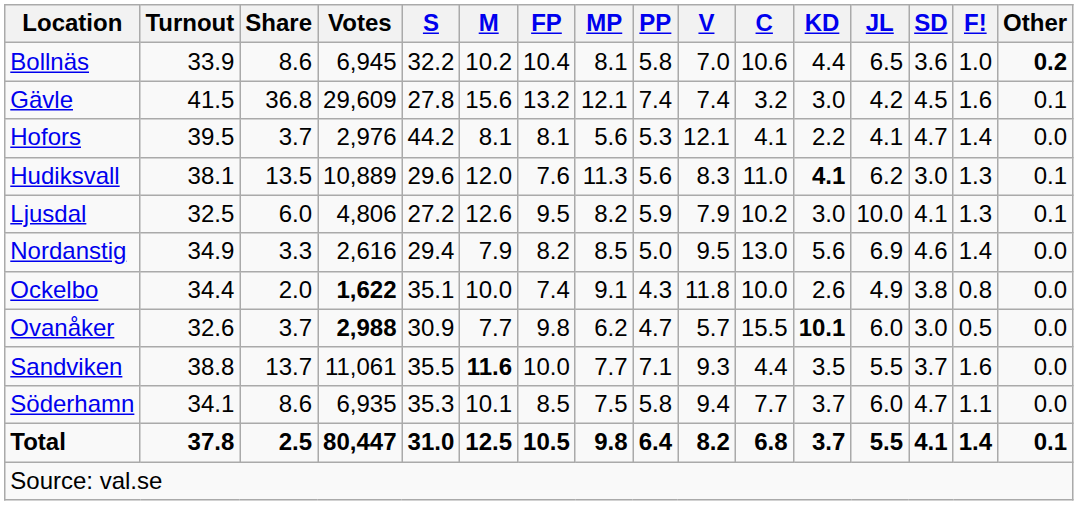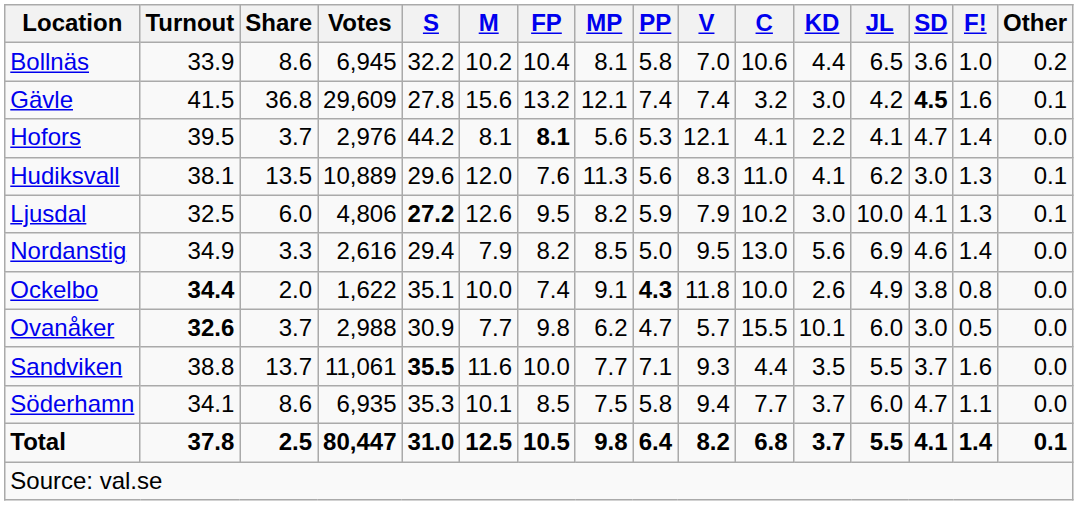(1050, 61) bold -> (1050, 61) normal
(931, 99) normal -> (931, 99) bold
(553, 137) normal -> (553, 137) bold
(829, 175) bold -> (829, 175) normal
(431, 213) normal -> (431, 213) bold
(211, 289) normal -> (211, 289) bold
(366, 289) bold -> (366, 289) normal
(655, 289) normal -> (655, 289) bold
(211, 328) normal -> (211, 328) bold
(366, 328) bold -> (366, 328) normal
(822, 328) bold -> (822, 328) normal
(431, 366) normal -> (431, 366) bold
(489, 366) bold -> (490, 366) normal
